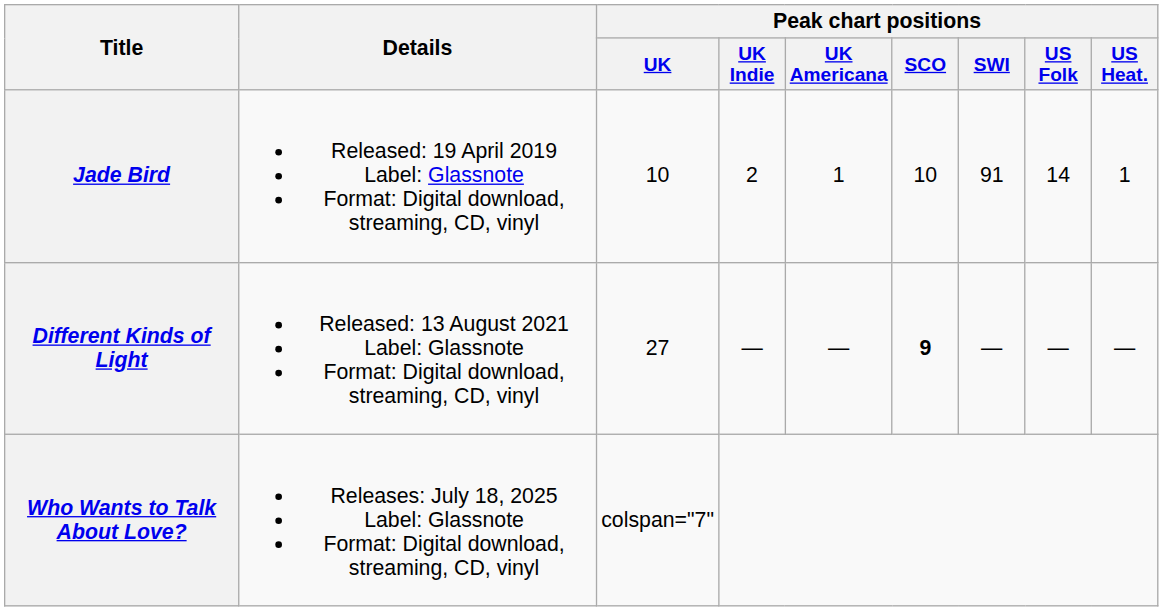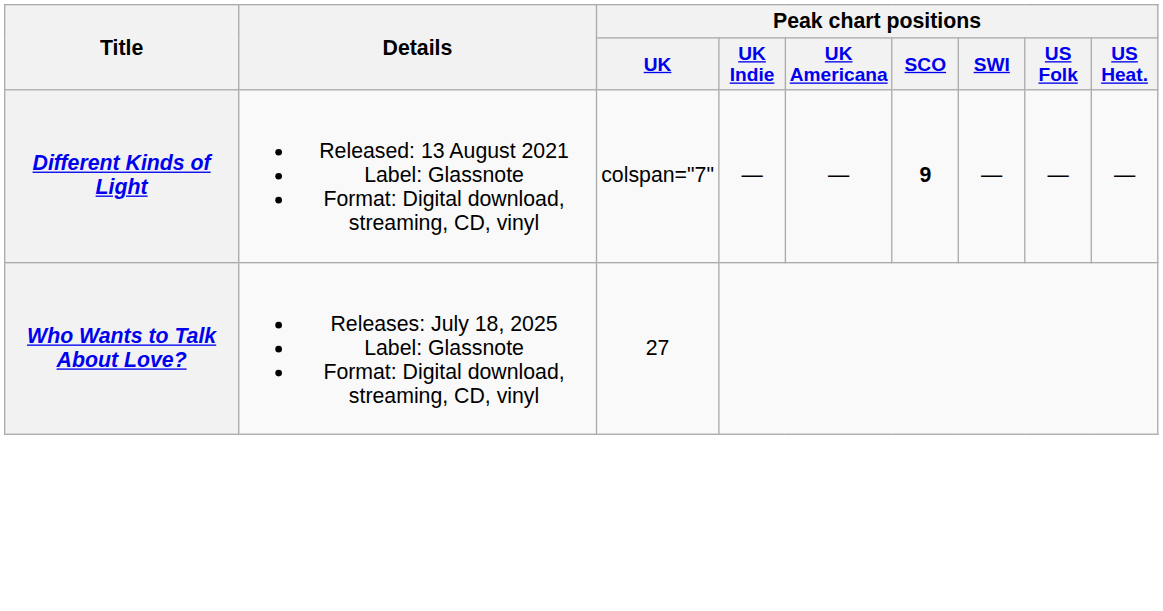- row: (122, 175)
(658, 347) 27 -> (658, 175) colspan="7"
(658, 519) colspan="7" -> (658, 347) 27
